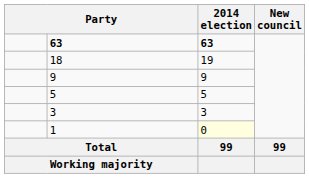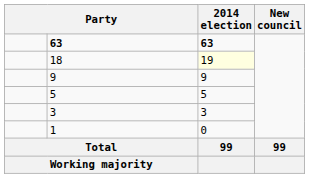(207, 60) no background -> (207, 60) lightyellow background
(204, 130) lightyellow background -> (204, 130) no background
